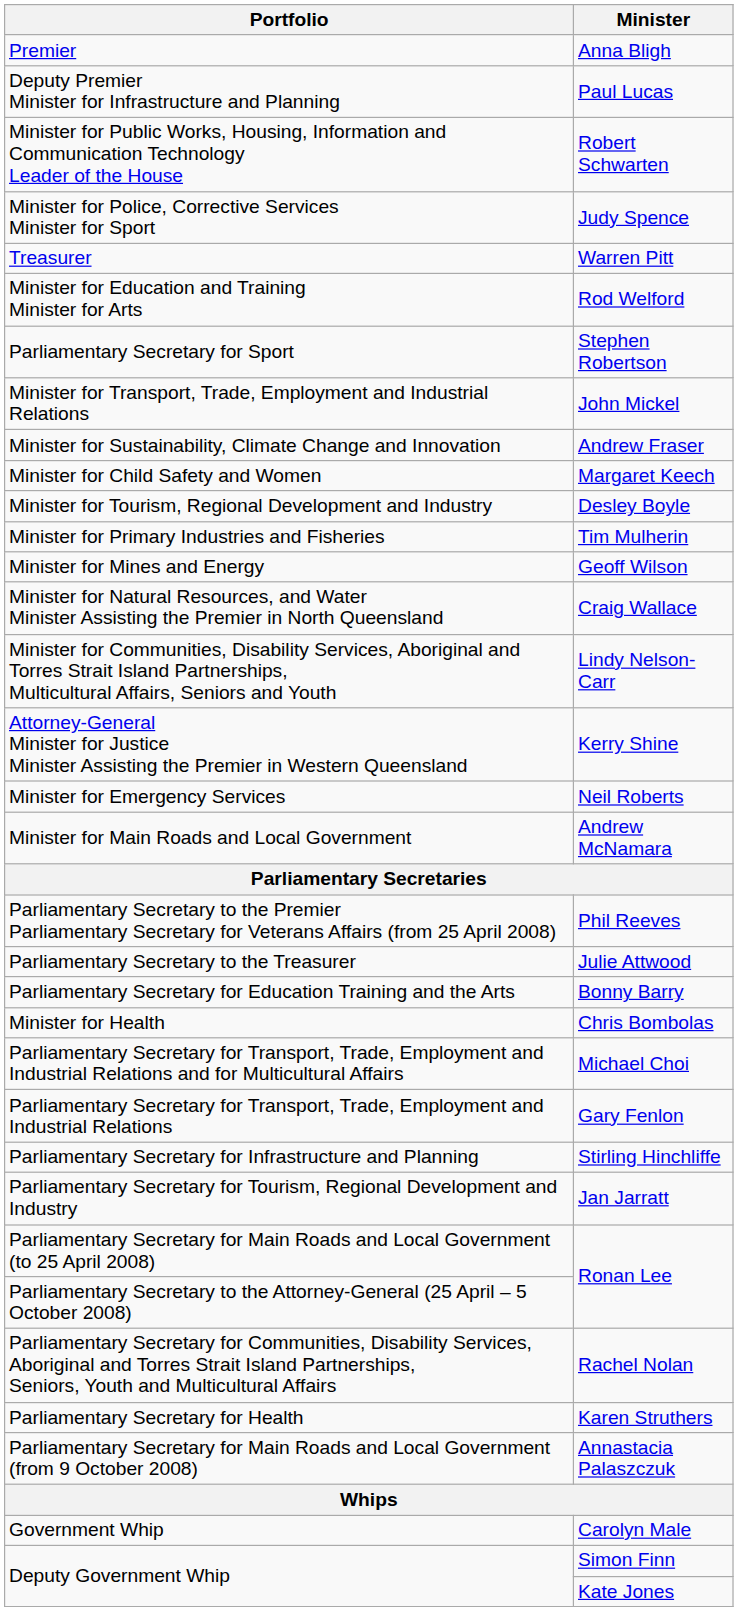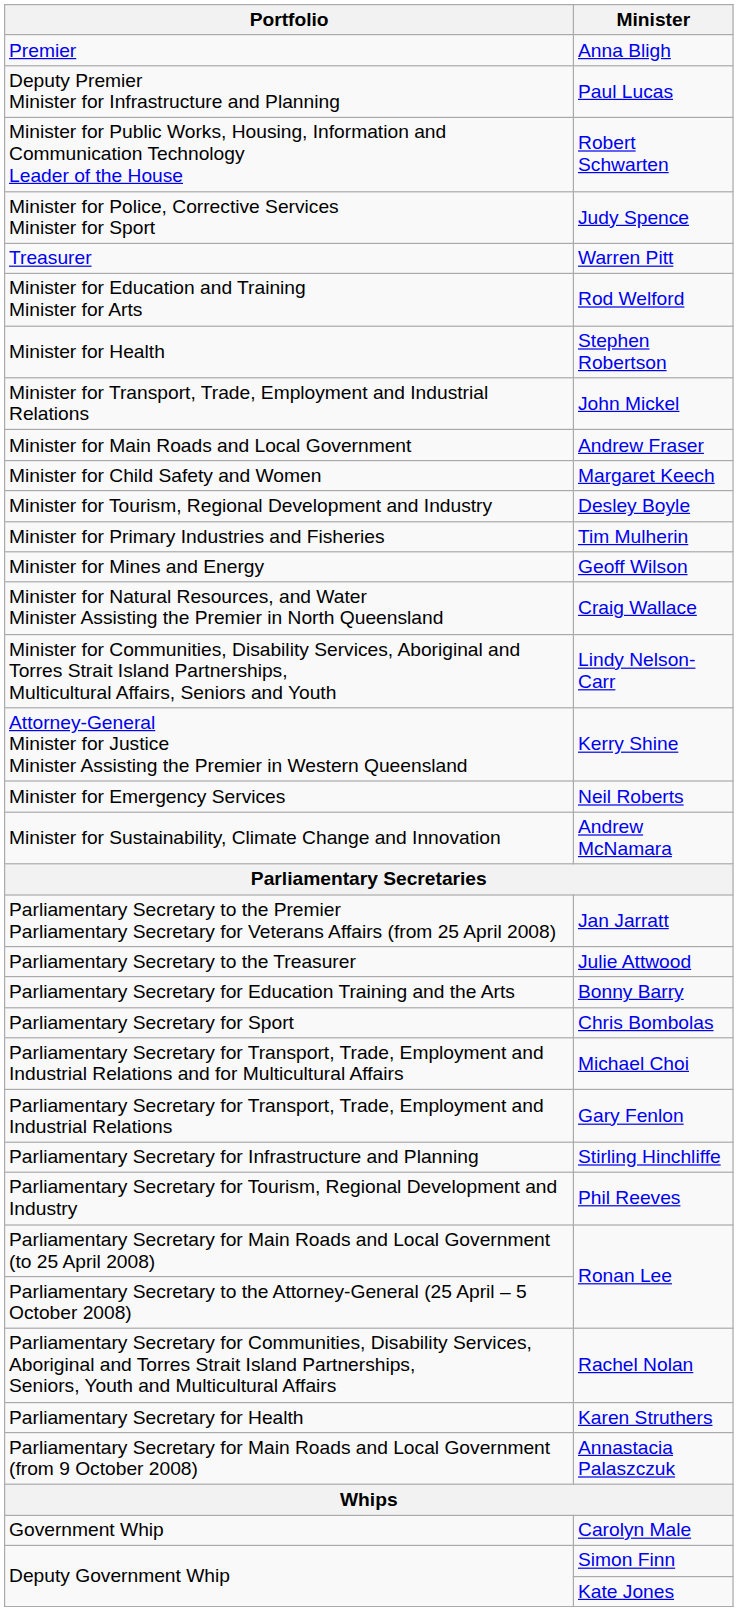(151, 351) Parliamentary Secretary for Sport -> (87, 351) Minister for Health
(255, 444) Minister for Sustainability, Climate Change and Innovation -> (210, 444) Minister for Main Roads and Local Government
(210, 837) Minister for Main Roads and Local Government -> (255, 837) Minister for Sustainability, Climate Change and Innovation
(629, 920) Phil Reeves -> (623, 920) Jan Jarratt
(87, 1022) Minister for Health -> (151, 1022) Parliamentary Secretary for Sport
(623, 1198) Jan Jarratt -> (629, 1198) Phil Reeves
